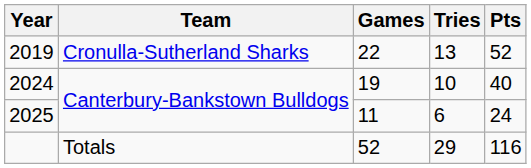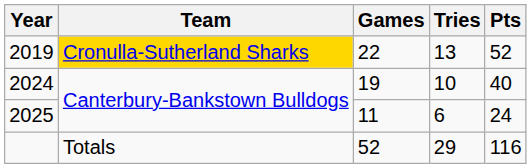(186, 52) no background -> (186, 52) gold background
